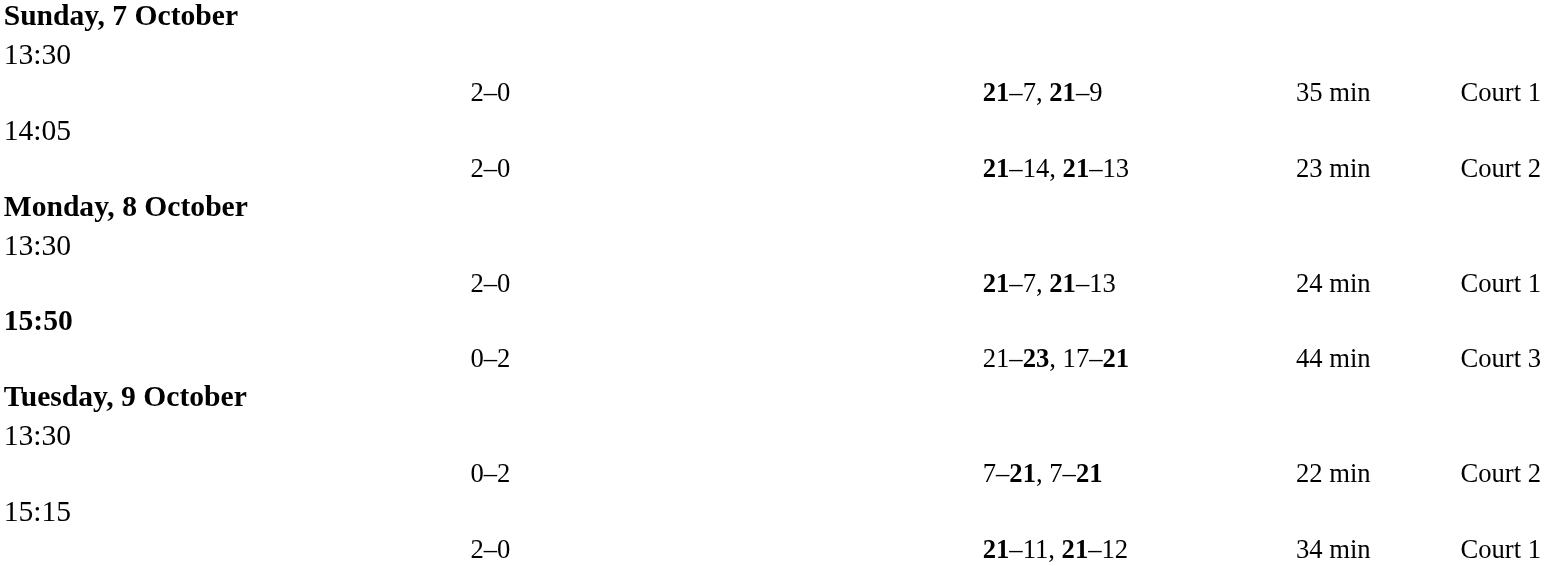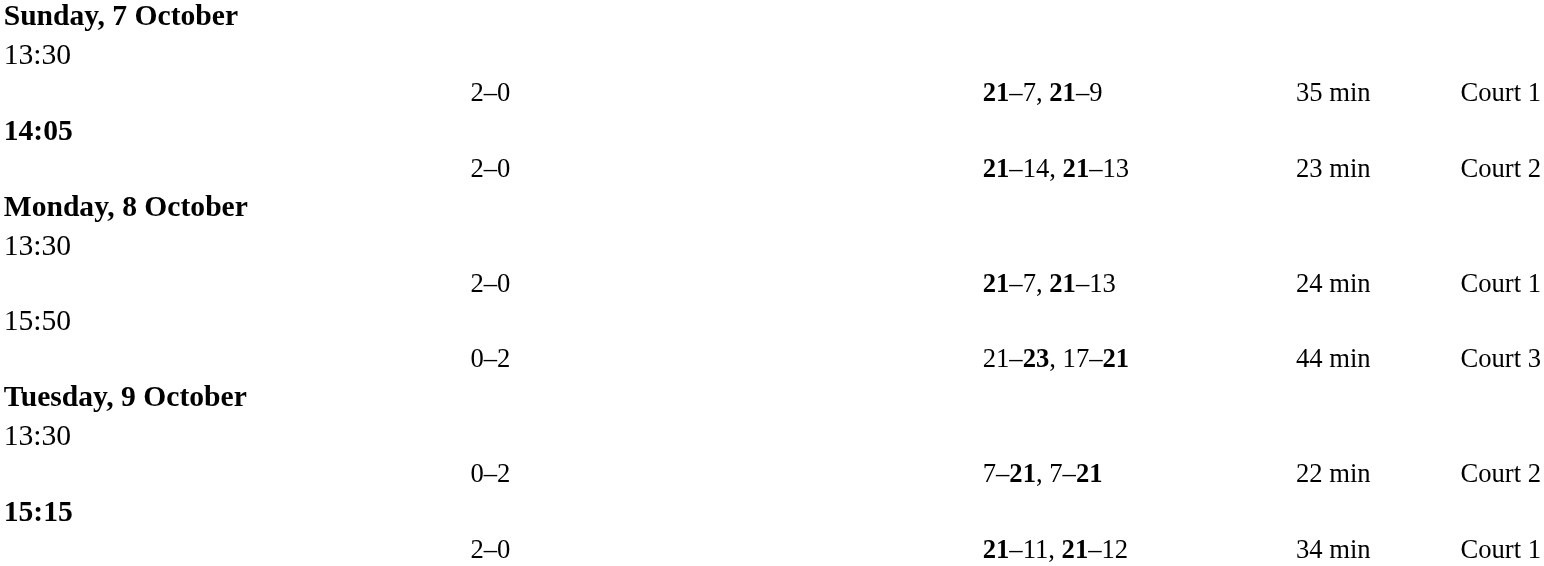(37, 130) normal -> (38, 130) bold
(38, 320) bold -> (37, 320) normal
(37, 511) normal -> (38, 511) bold
